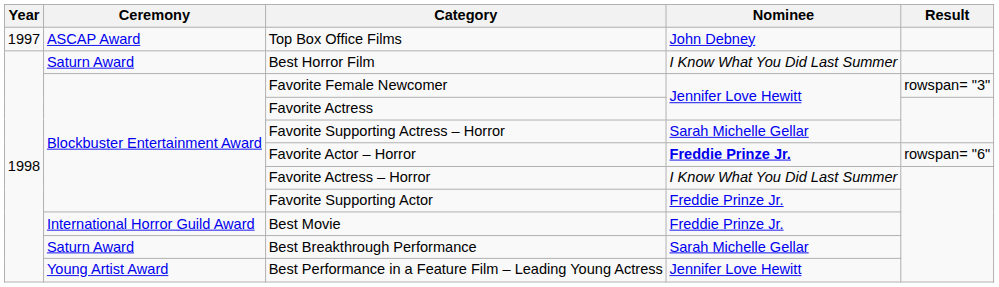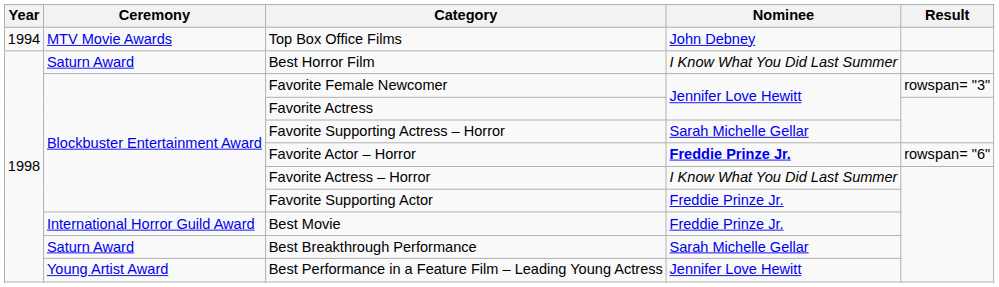(24, 39) 1997 -> (24, 39) 1994
(94, 39) ASCAP Award -> (109, 39) MTV Movie Awards
